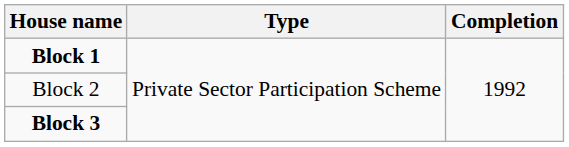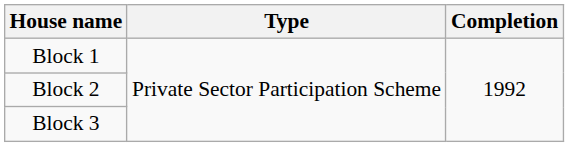(66, 55) bold -> (66, 55) normal
(66, 123) bold -> (66, 123) normal
